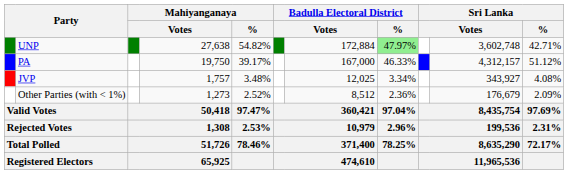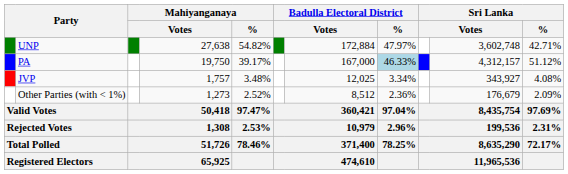(400, 45) lightgreen background -> (400, 45) no background
(400, 62) no background -> (400, 62) lightblue background
